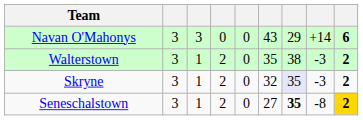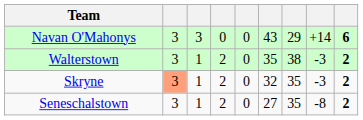(175, 81) no background -> (175, 81) lightsalmon background
(294, 81) lavender background -> (294, 81) no background
(294, 103) bold -> (294, 103) normal
(346, 103) gold background -> (346, 103) no background
